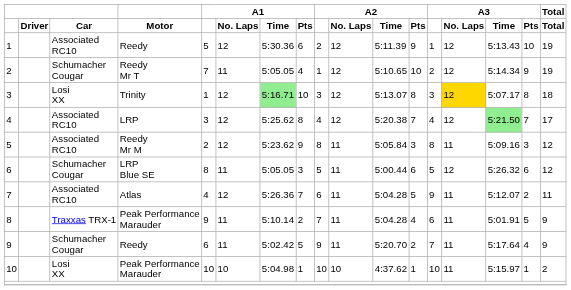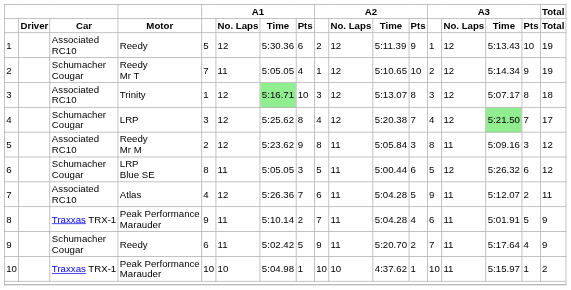(61, 95) Losi XX -> (75, 95) Associated RC10
(449, 95) gold background -> (449, 95) no background
(75, 120) Associated RC10 -> (79, 120) Schumacher Cougar
(61, 269) Losi XX -> (84, 269) Traxxas TRX-1
